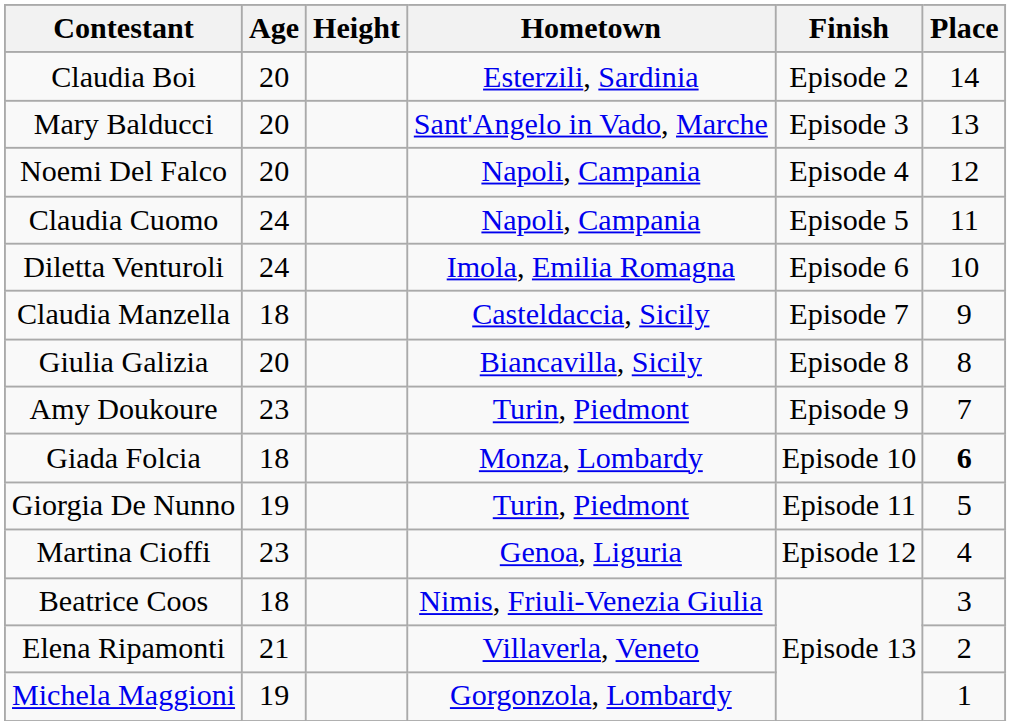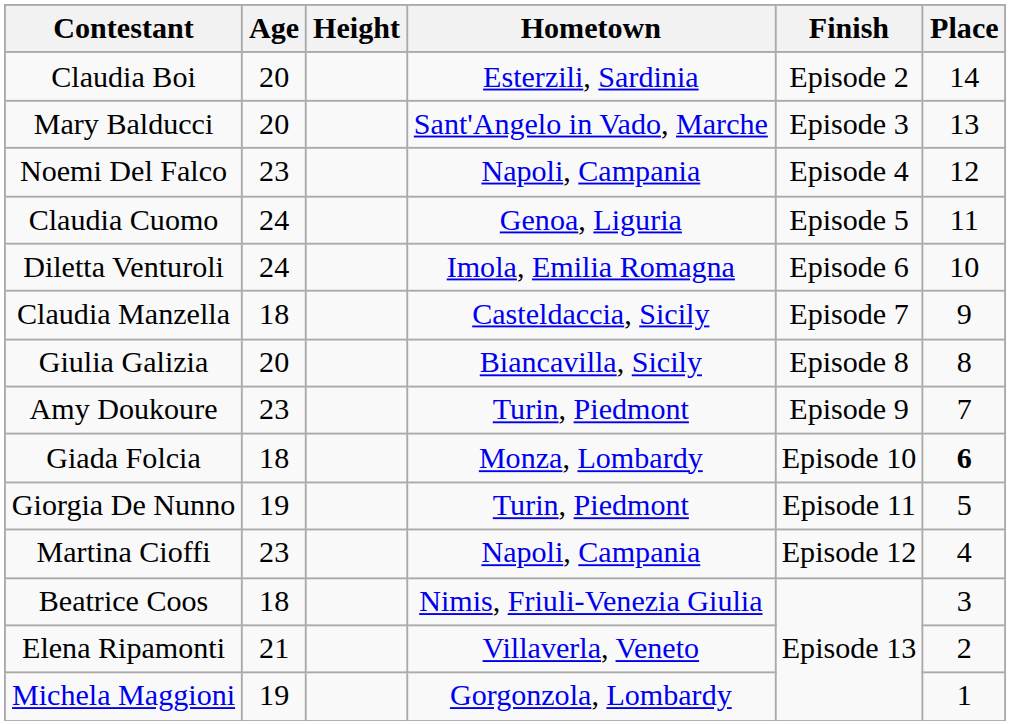(274, 171) 20 -> (274, 171) 23
(591, 219) Napoli, Campania -> (591, 219) Genoa, Liguria
(591, 553) Genoa, Liguria -> (591, 553) Napoli, Campania
